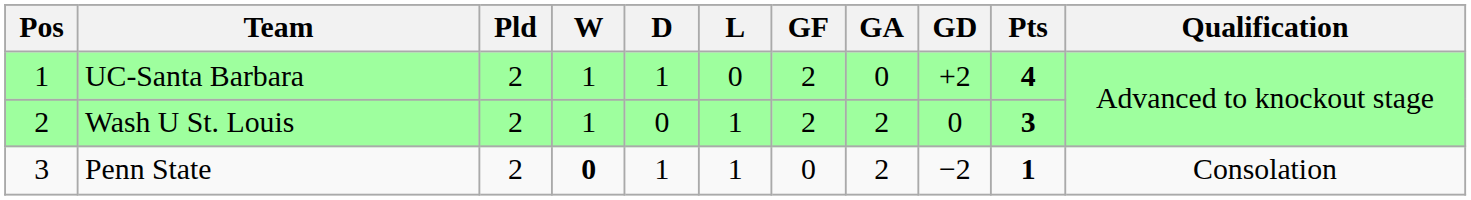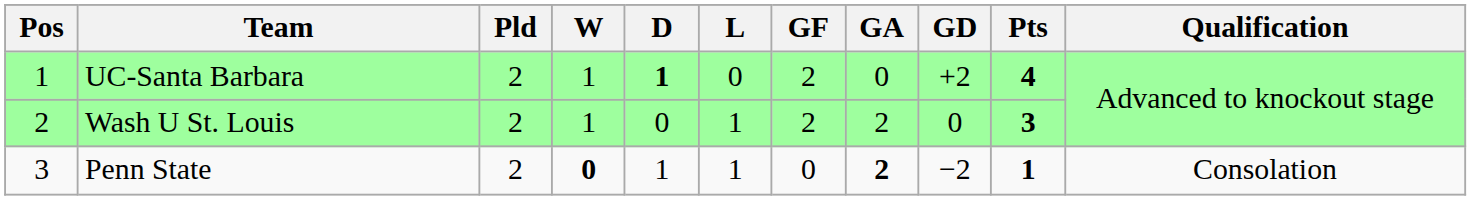(662, 75) normal -> (662, 75) bold
(882, 169) normal -> (882, 169) bold
